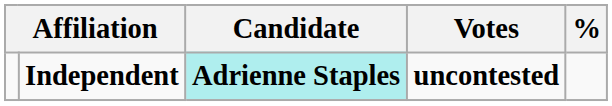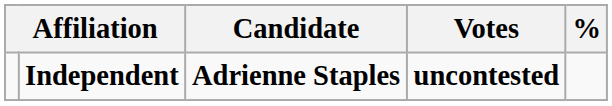(296, 75) paleturquoise background -> (296, 75) no background
